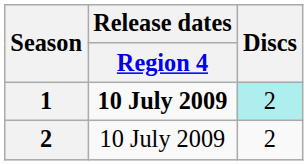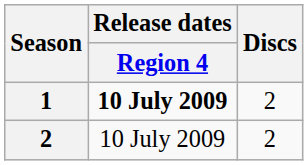(270, 100) paleturquoise background -> (270, 100) no background
